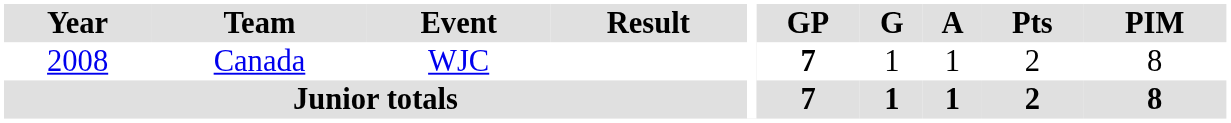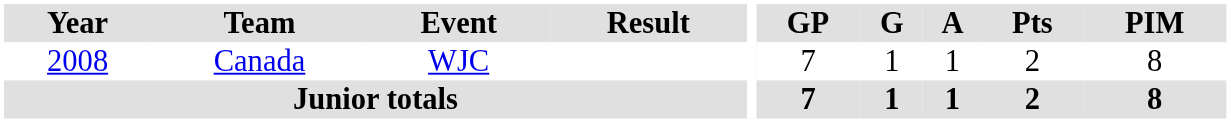(808, 60) bold -> (808, 60) normal
